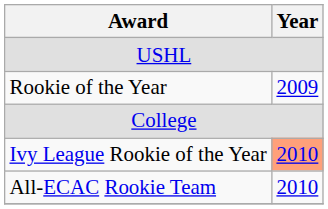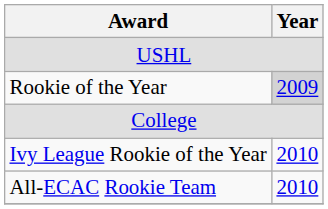(297, 87) no background -> (297, 87) lightgrey background
(297, 154) lightsalmon background -> (297, 154) no background
